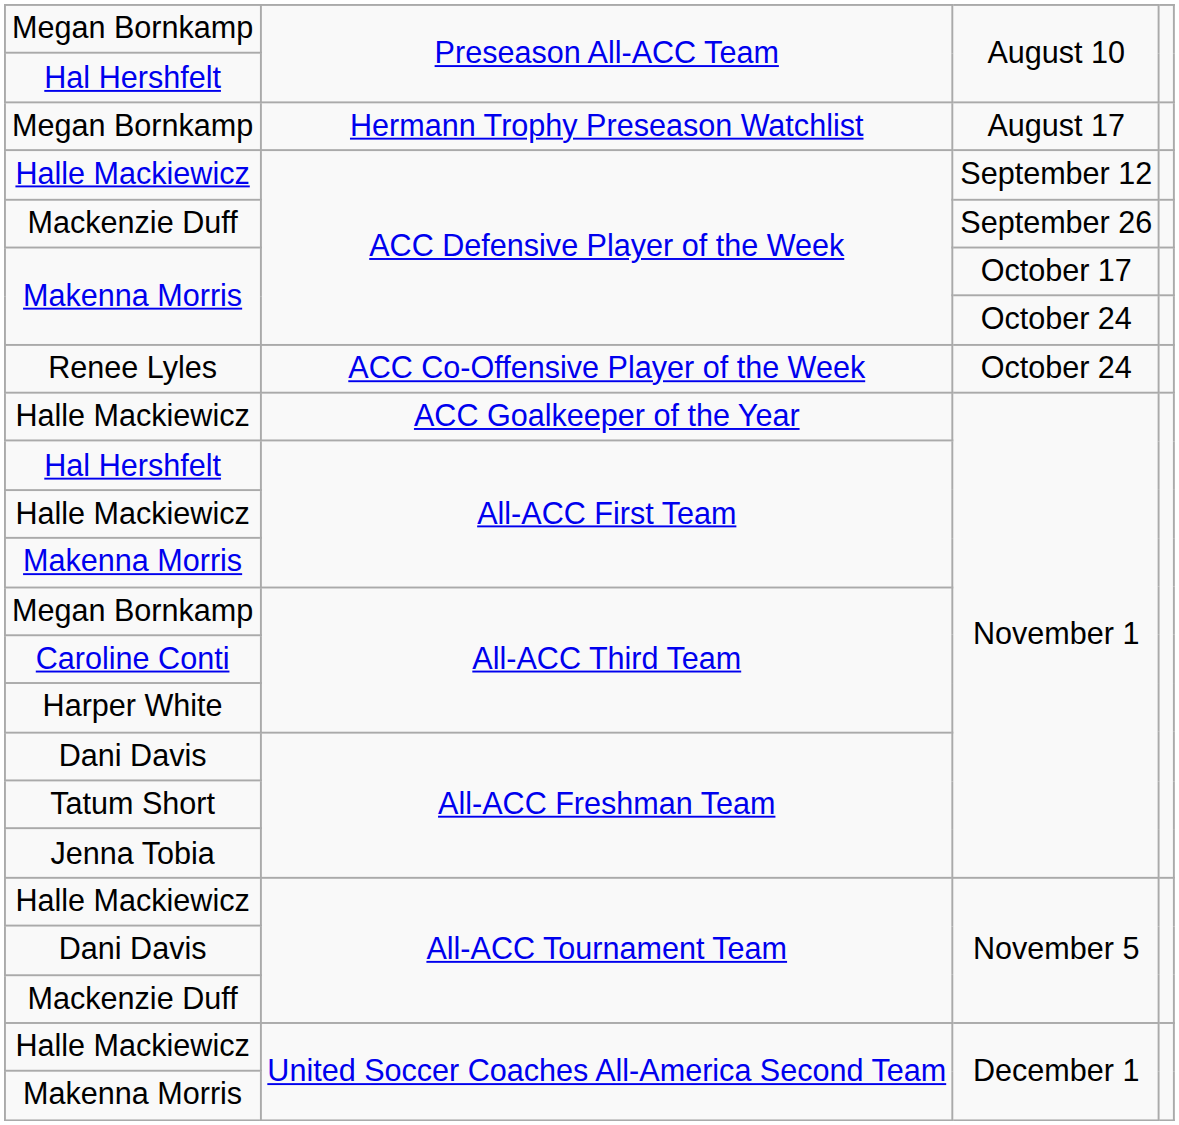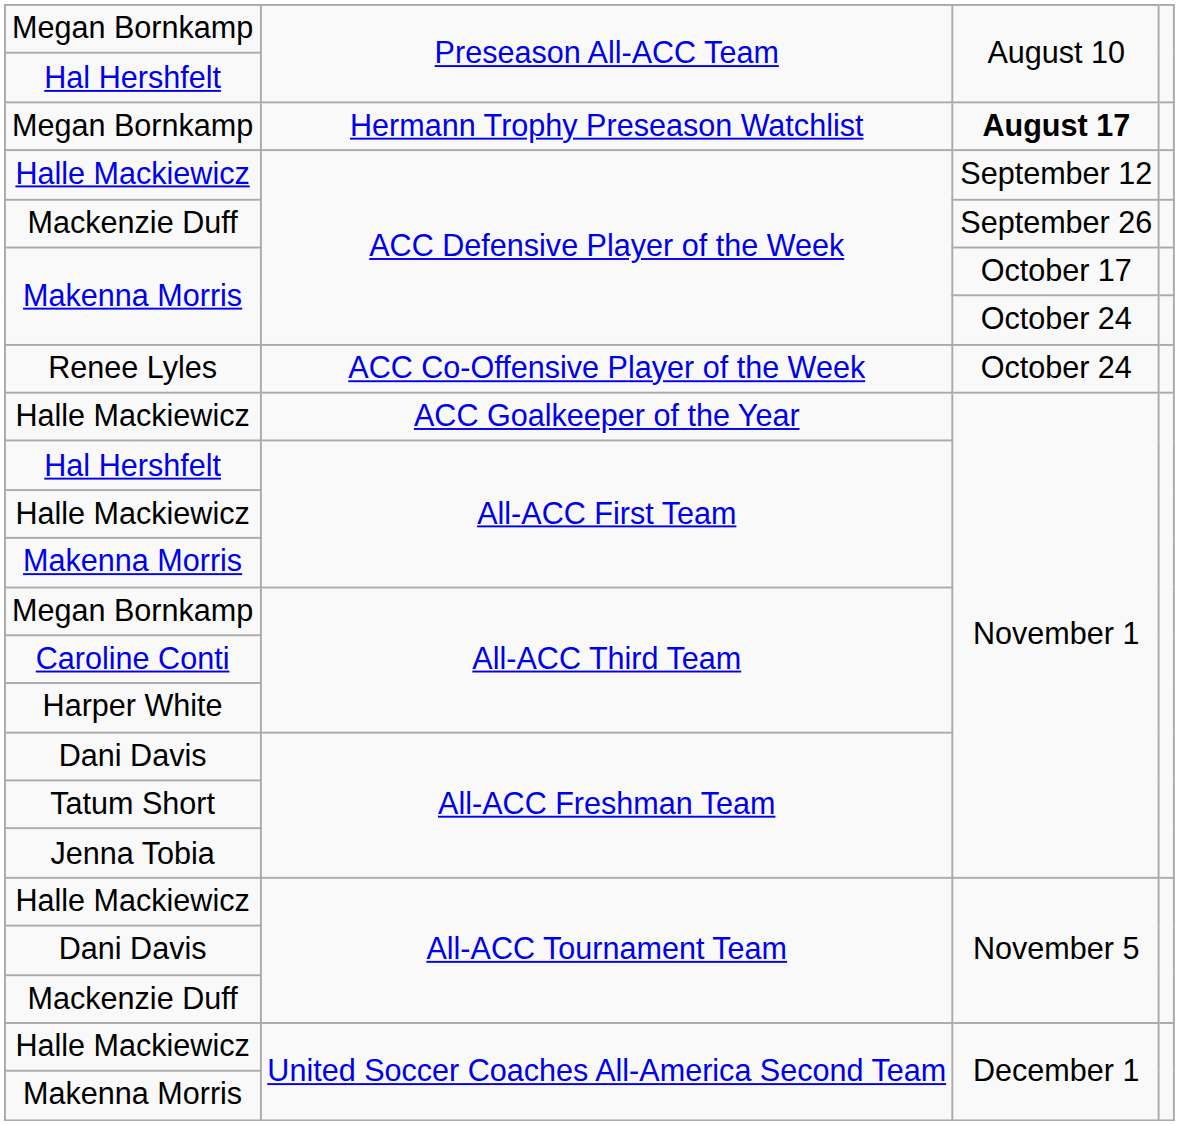(1056, 125) normal -> (1056, 125) bold
